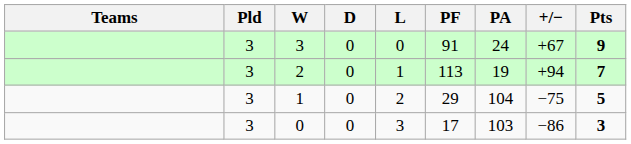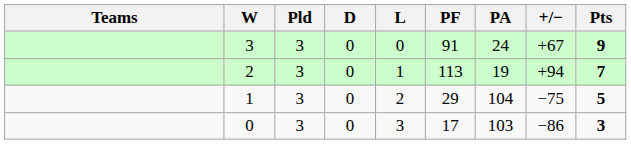columns swapped: (249, 17) <-> (300, 17)
